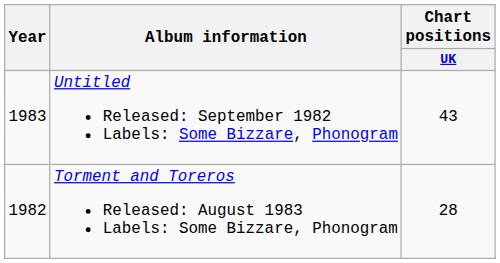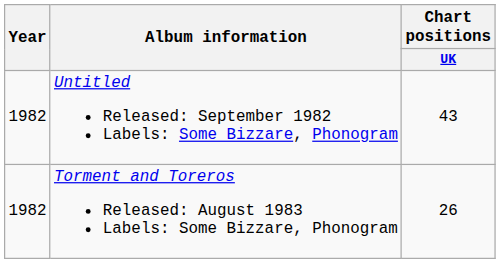(27, 117) 1983 -> (27, 117) 1982
(448, 211) 28 -> (448, 211) 26
